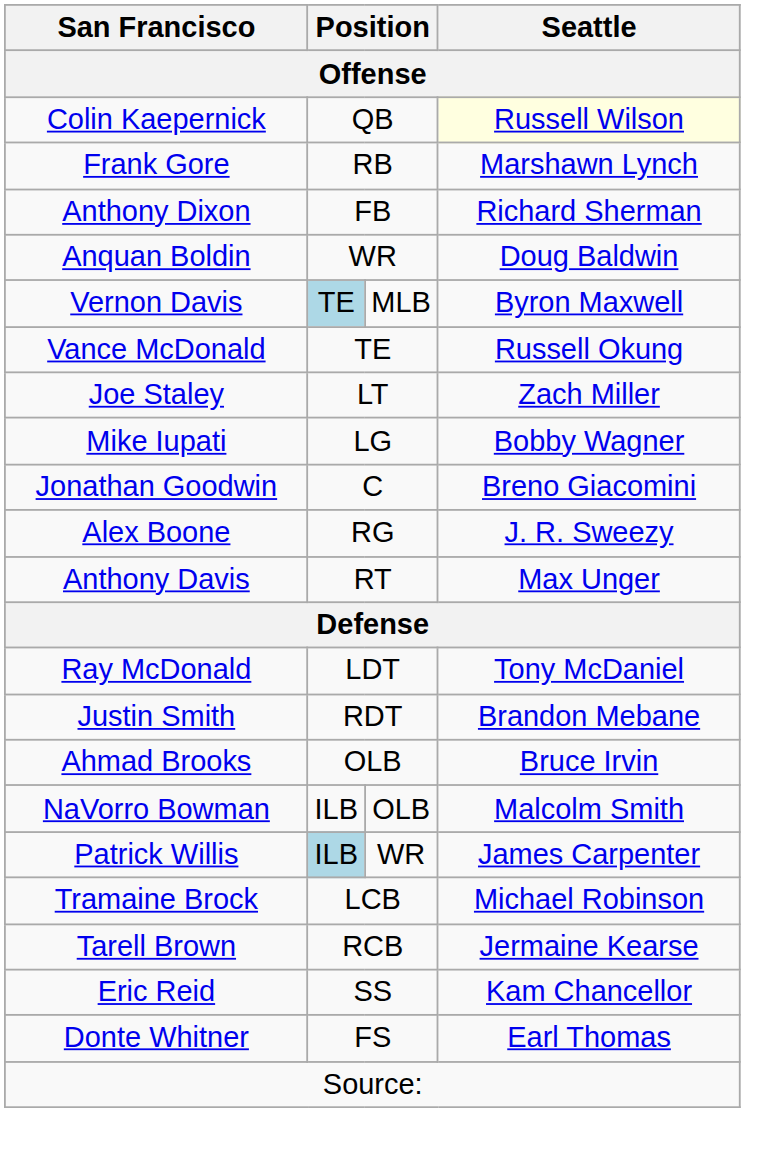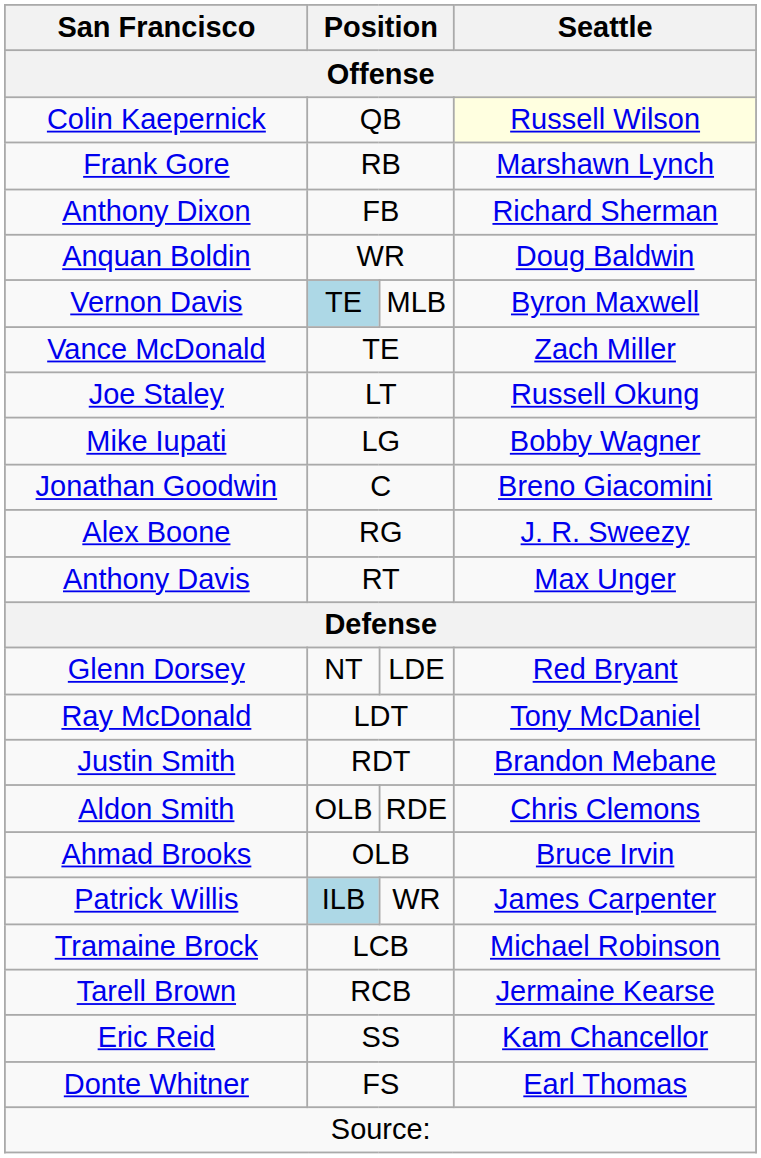(589, 348) Russell Okung -> (605, 348) Zach Miller
(589, 394) Zach Miller -> (605, 394) Russell Okung
+ row: (156, 670)
+ row: (156, 808)
- row: (156, 808)
